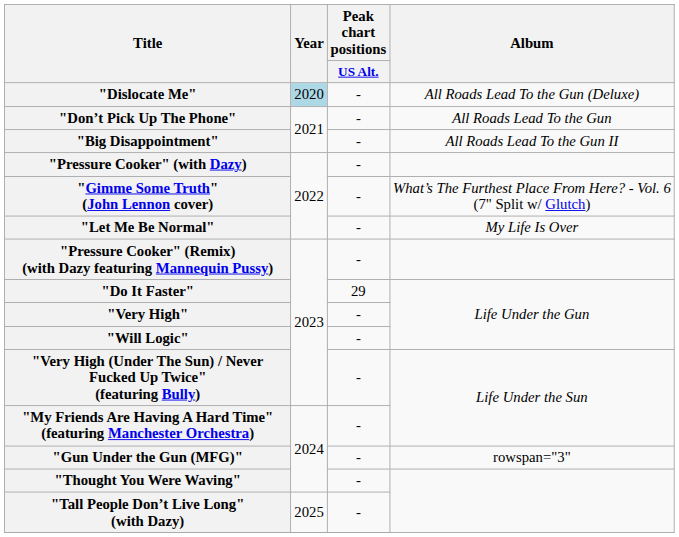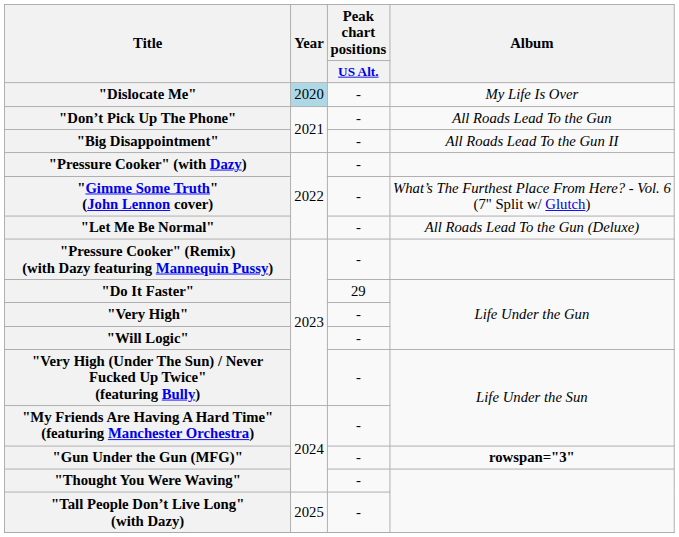(532, 94) All Roads Lead To the Gun (Deluxe) -> (532, 94) My Life Is Over
(532, 227) My Life Is Over -> (532, 227) All Roads Lead To the Gun (Deluxe)
(532, 457) normal -> (532, 457) bold
